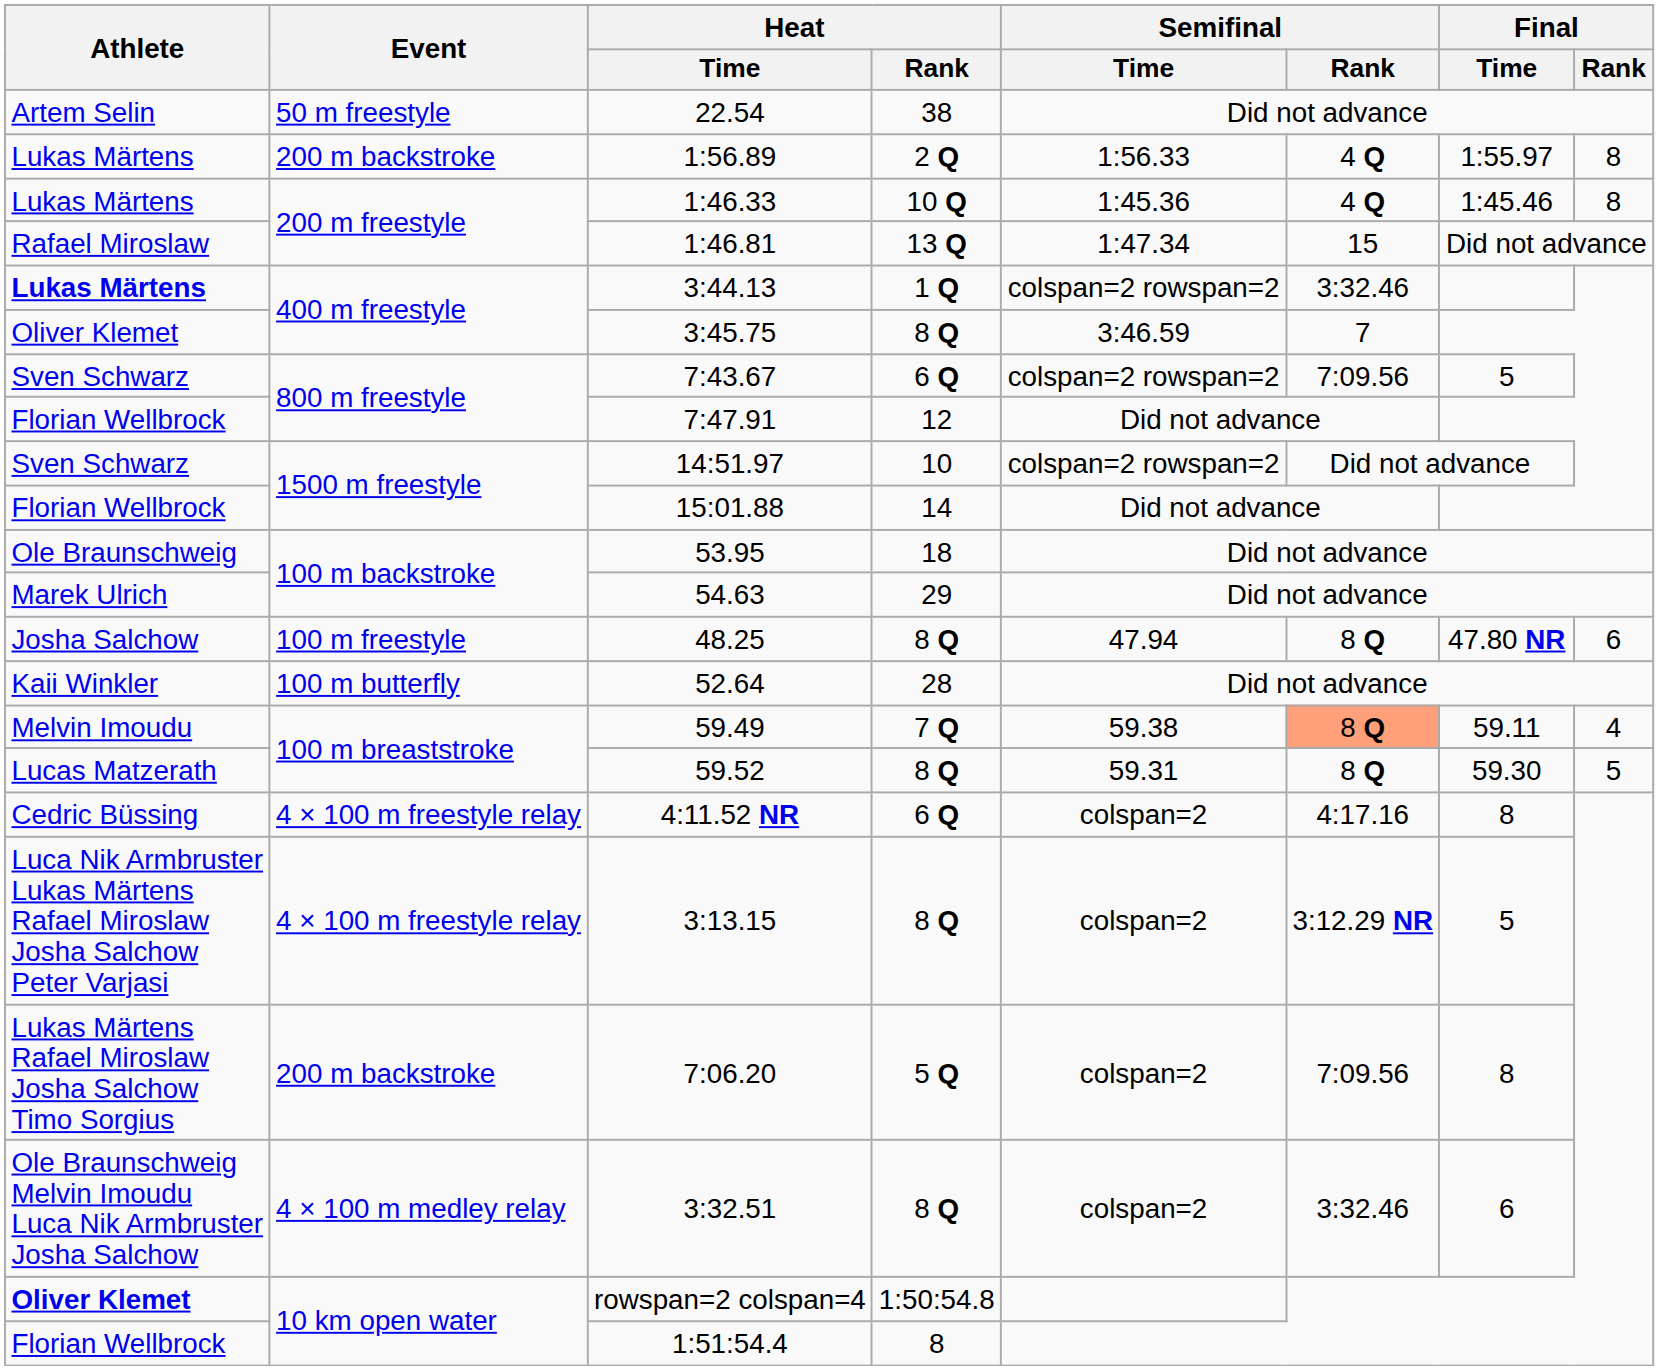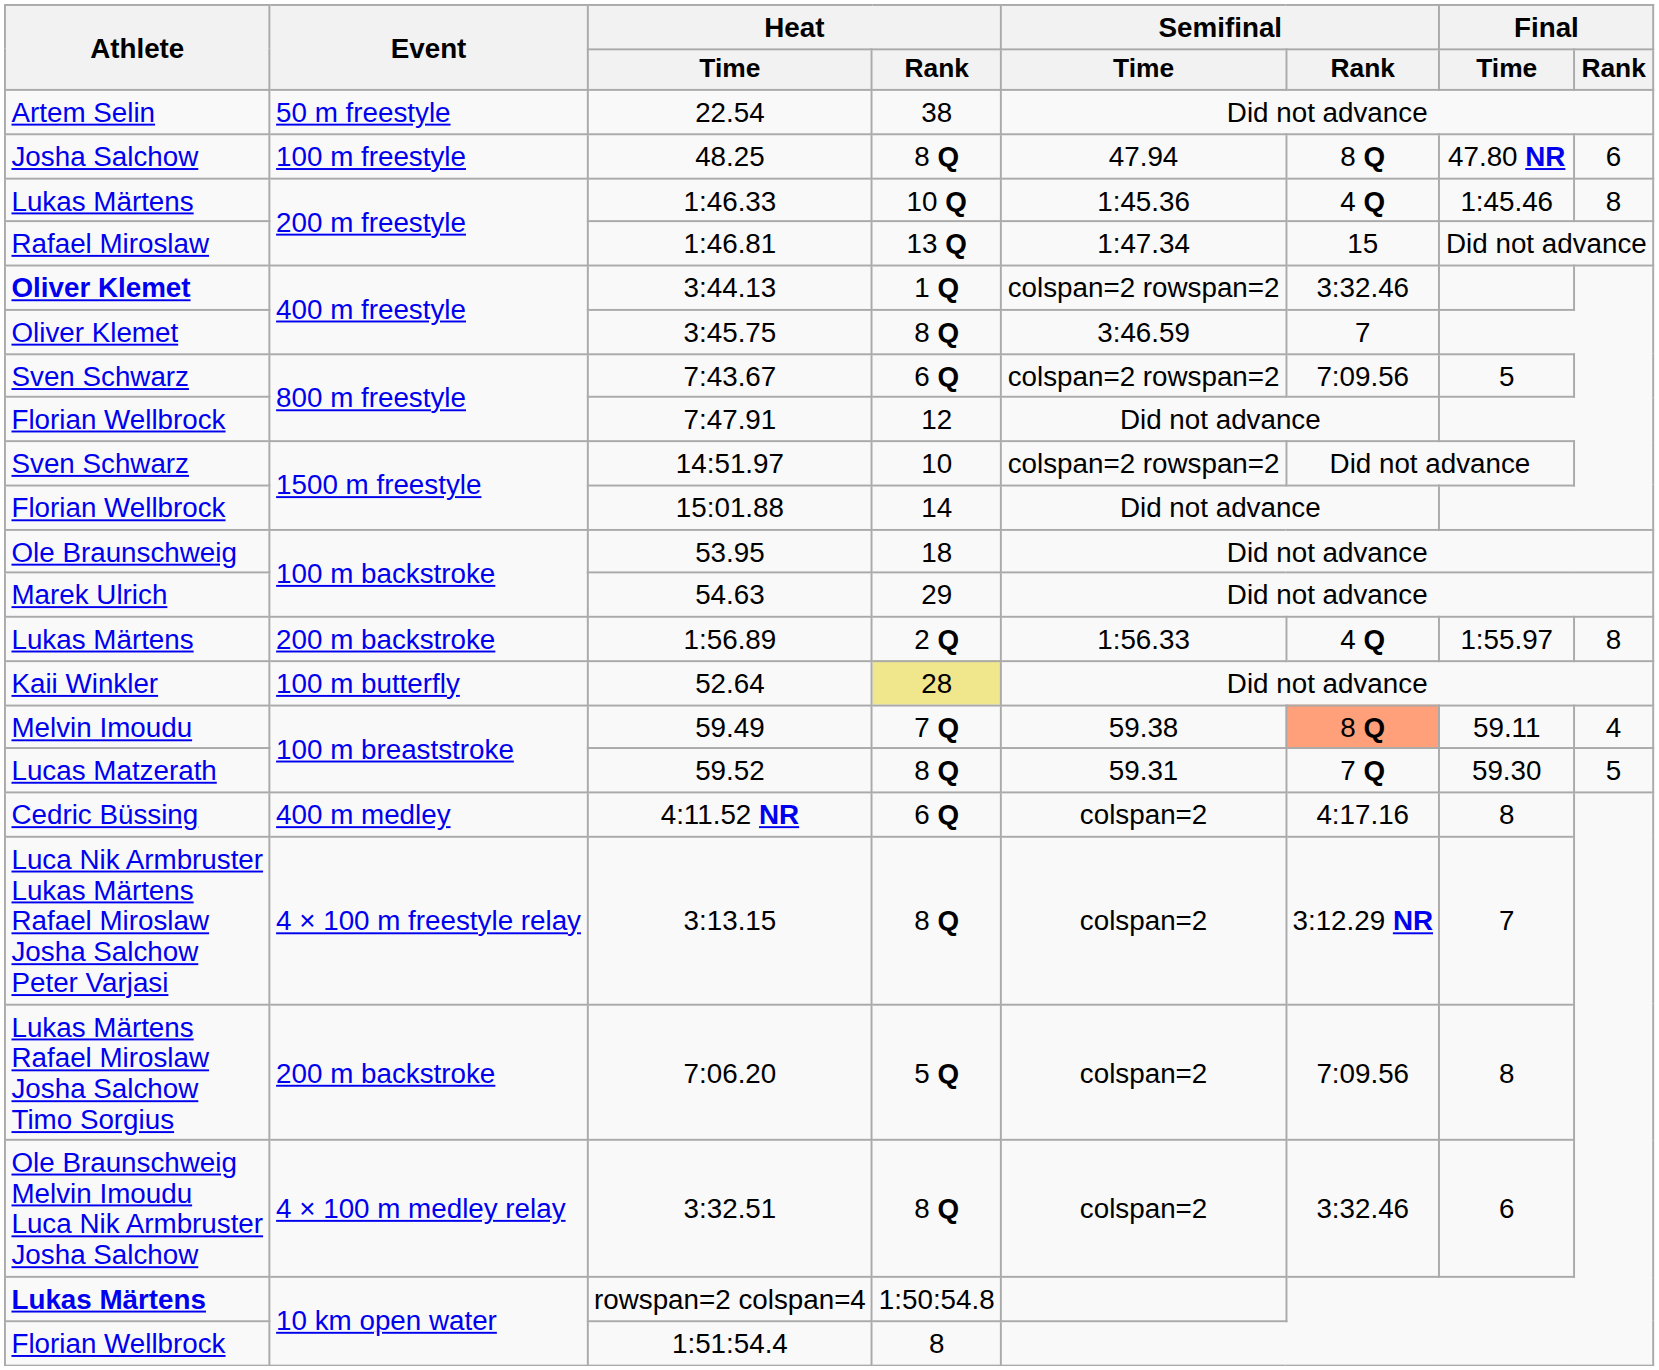rows swapped: (730, 640) <-> (730, 157)
(109, 288) Lukas Märtens -> (101, 288) Oliver Klemet
(937, 683) no background -> (937, 683) khaki background
(1363, 771) 8 Q -> (1363, 771) 7 Q
(429, 815) 4 × 100 m freestyle relay -> (363, 815) 400 m medley
(1507, 921) 5 -> (1507, 921) 7
(101, 1300) Oliver Klemet -> (109, 1300) Lukas Märtens
